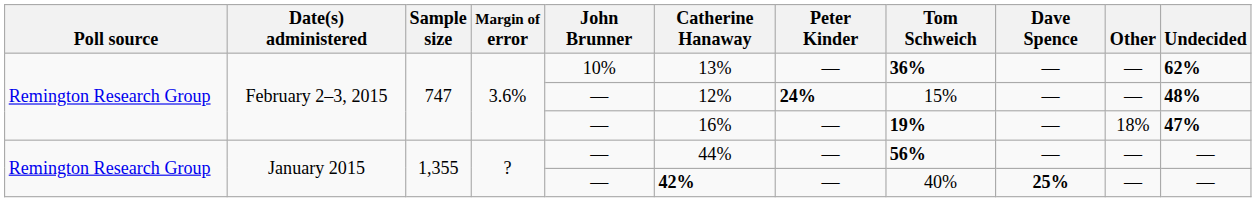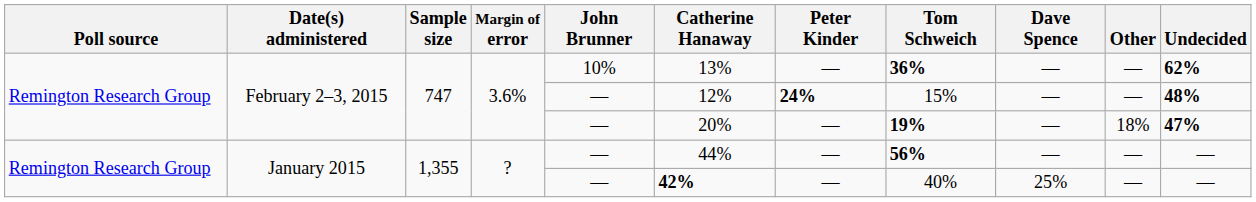(715, 125) 16% -> (715, 125) 20%
(1051, 182) bold -> (1051, 182) normal
